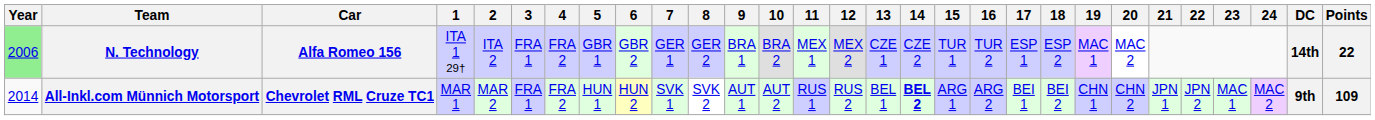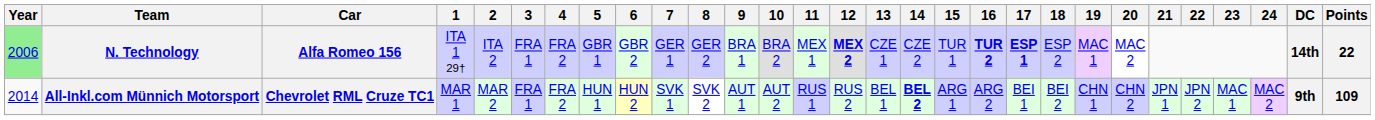(848, 52) normal -> (848, 52) bold
(989, 52) normal -> (989, 52) bold
(1024, 52) normal -> (1024, 52) bold
